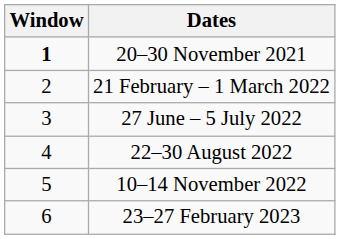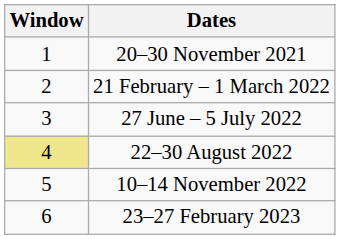(46, 53) bold -> (46, 53) normal
(46, 151) no background -> (46, 151) khaki background
